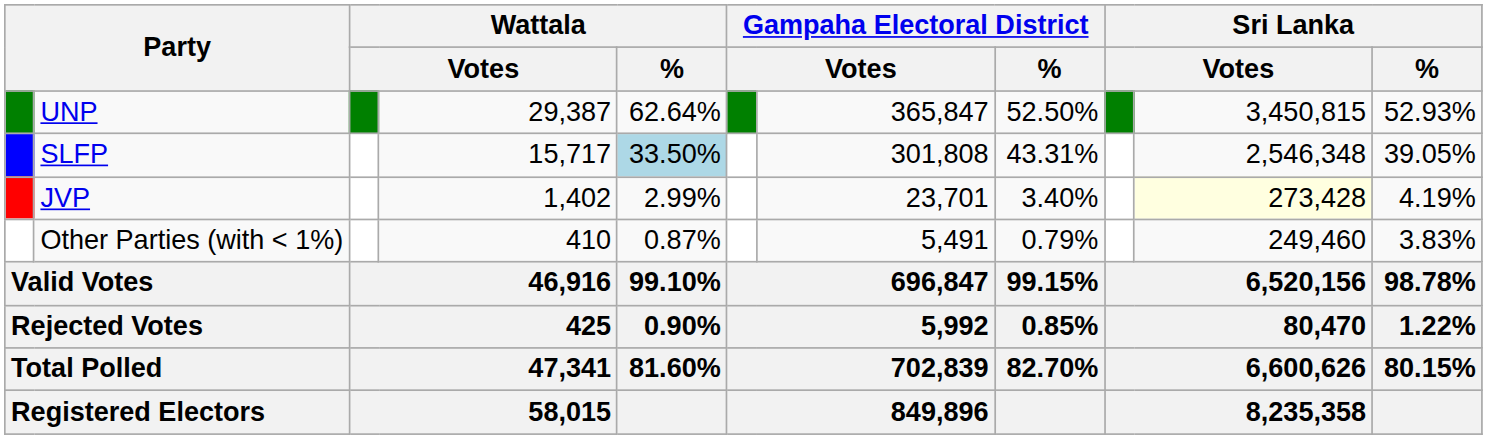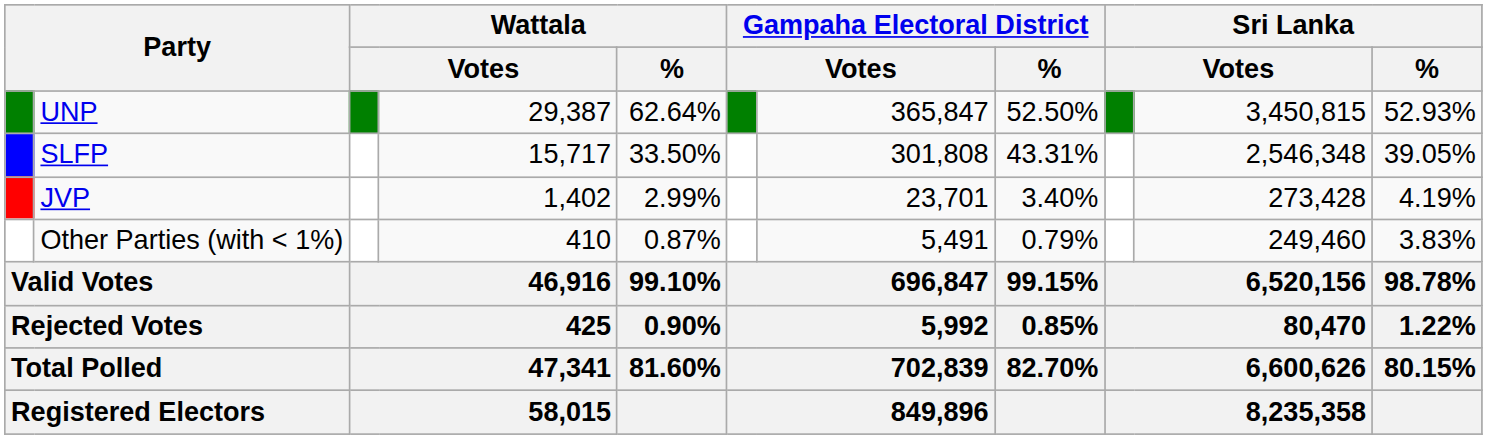(675, 154) lightblue background -> (675, 154) no background
(1317, 197) lightyellow background -> (1317, 197) no background
